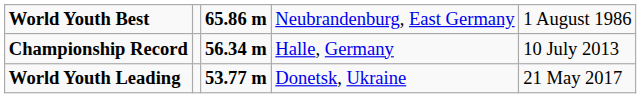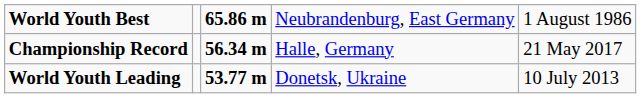(571, 48) 10 July 2013 -> (573, 48) 21 May 2017
(573, 78) 21 May 2017 -> (571, 78) 10 July 2013
